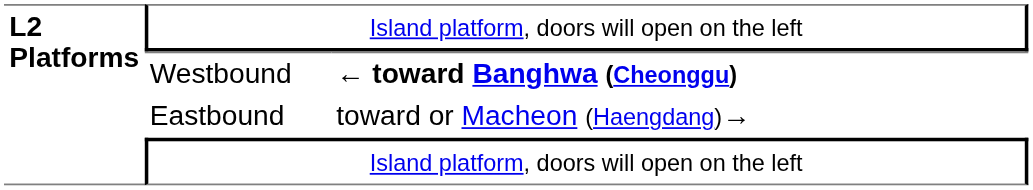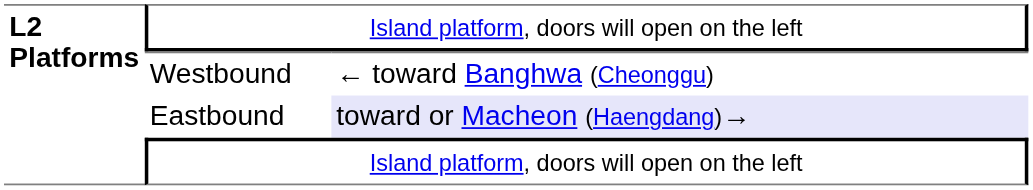(537, 74) bold -> (525, 74) normal
(543, 116) no background -> (543, 116) lavender background
